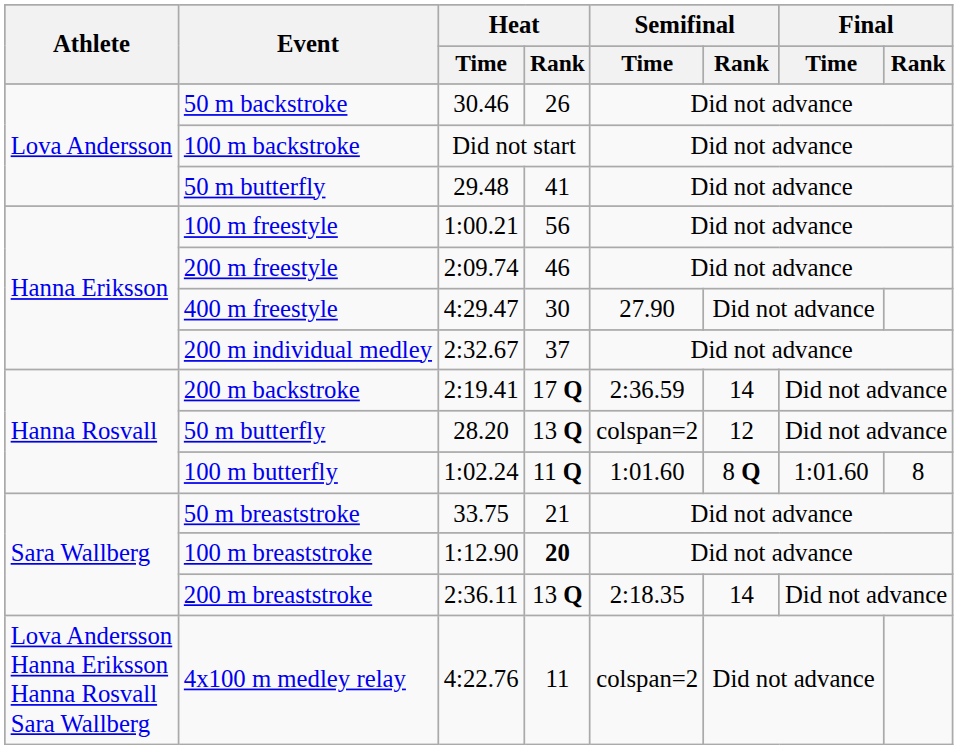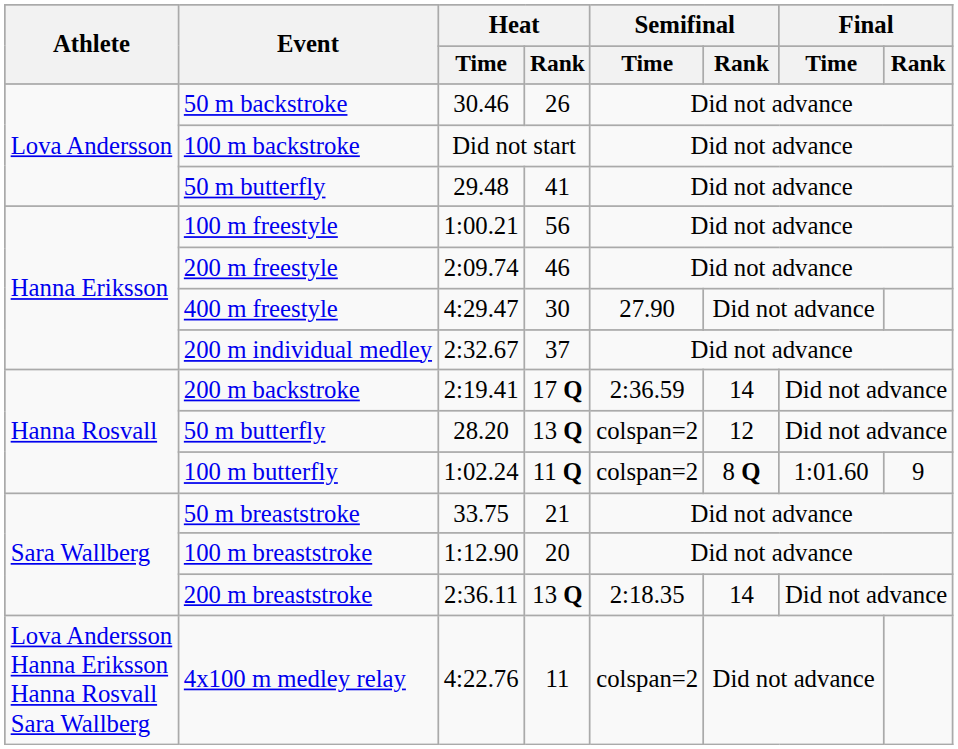(647, 472) 1:01.60 -> (647, 472) colspan=2
(918, 472) 8 -> (918, 472) 9
(557, 554) bold -> (557, 554) normal
